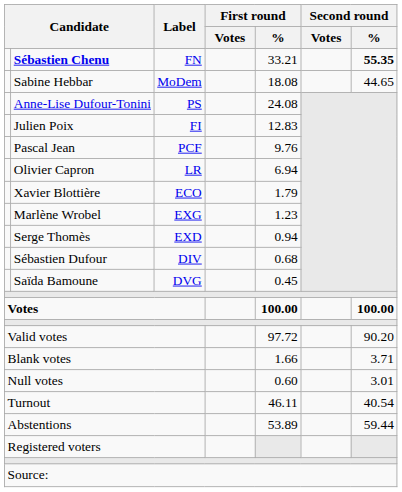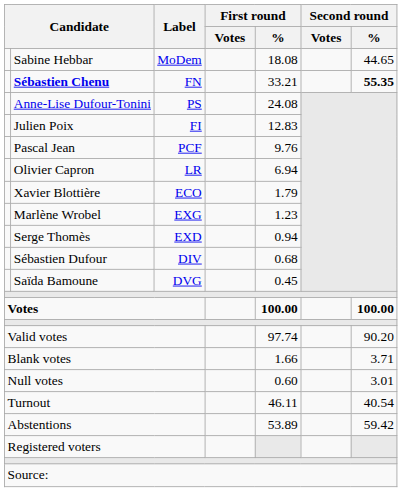rows swapped: (61, 59) <-> (53, 81)
(283, 336) 97.72 -> (283, 336) 97.74
(379, 425) 59.44 -> (379, 425) 59.42
